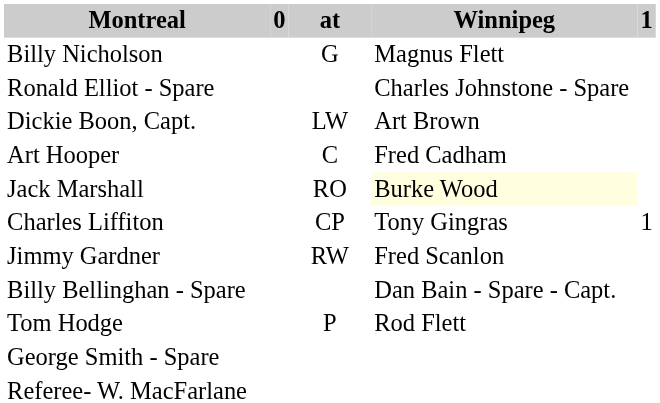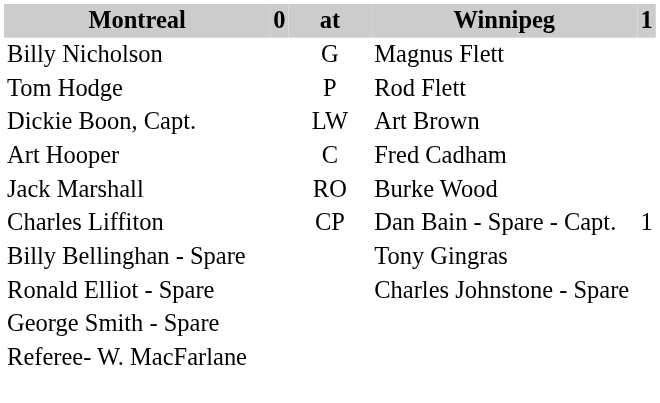rows swapped: (65, 323) <-> (111, 87)
(436, 188) lightyellow background -> (436, 188) no background
(441, 222) Tony Gingras -> (495, 222) Dan Bain - Spare - Capt.
- row: (84, 256)
(495, 289) Dan Bain - Spare - Capt. -> (441, 256) Tony Gingras
